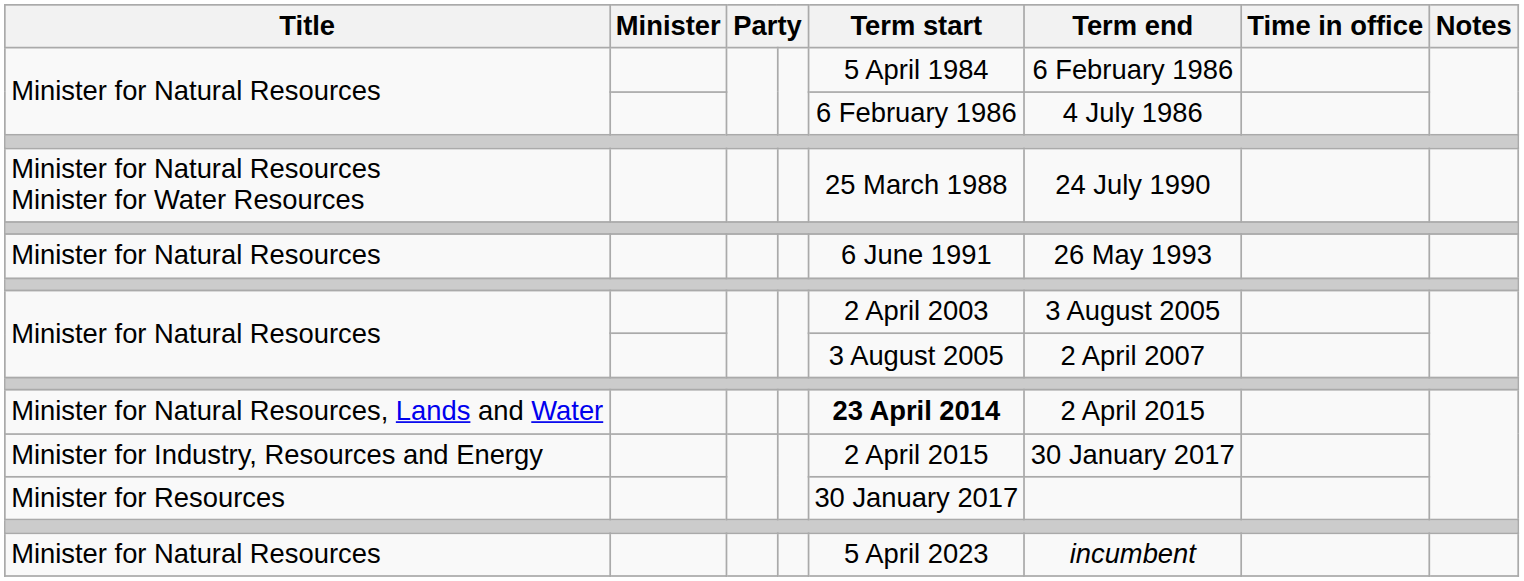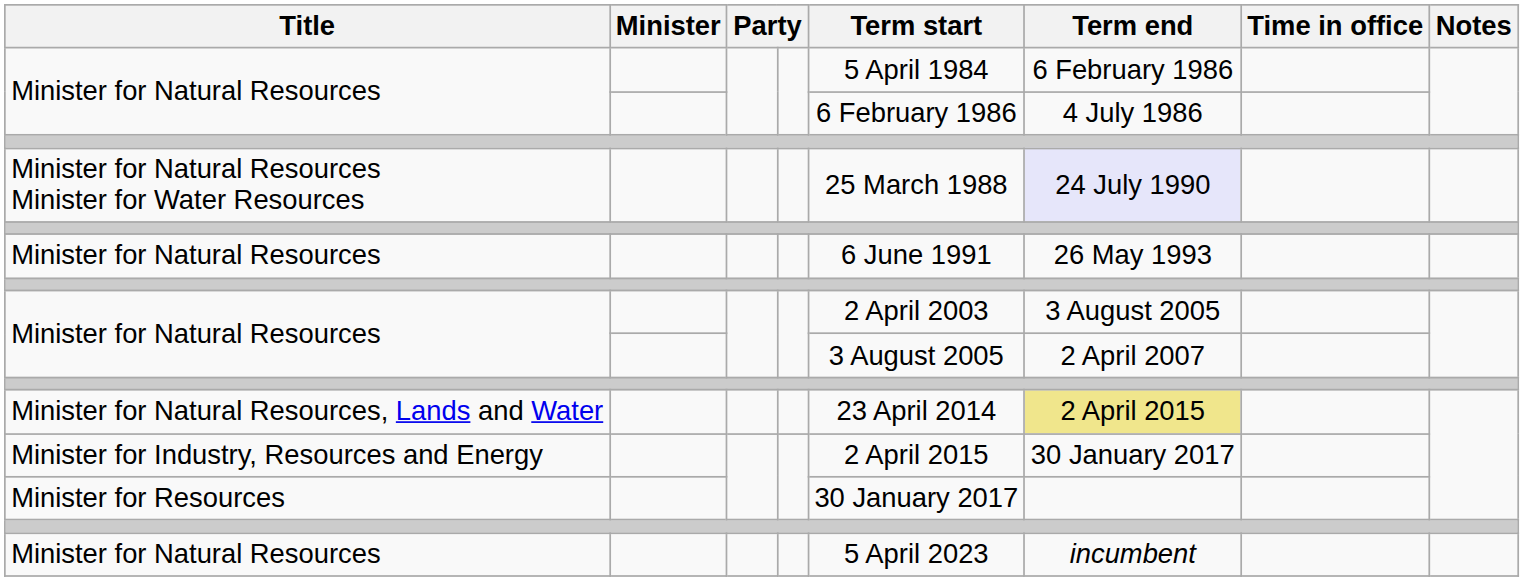(1133, 184) no background -> (1133, 184) lavender background
(916, 411) bold -> (916, 411) normal
(1133, 411) no background -> (1133, 411) khaki background
